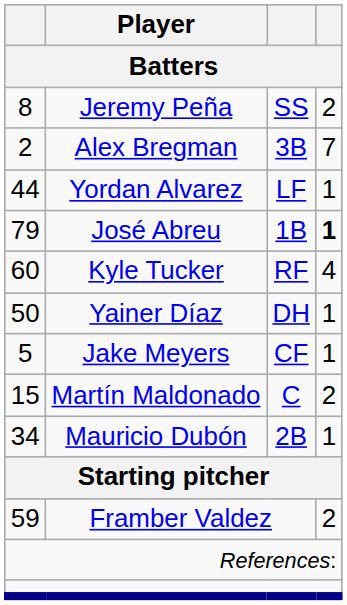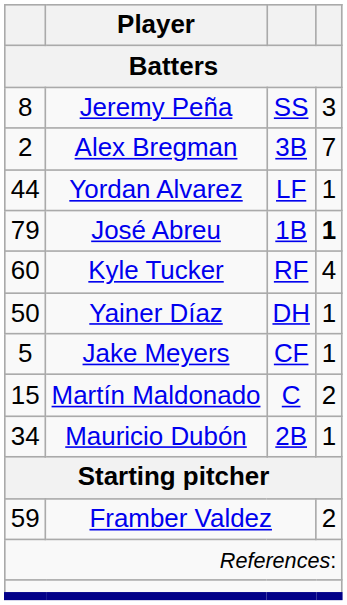(329, 107) 2 -> (329, 107) 3
